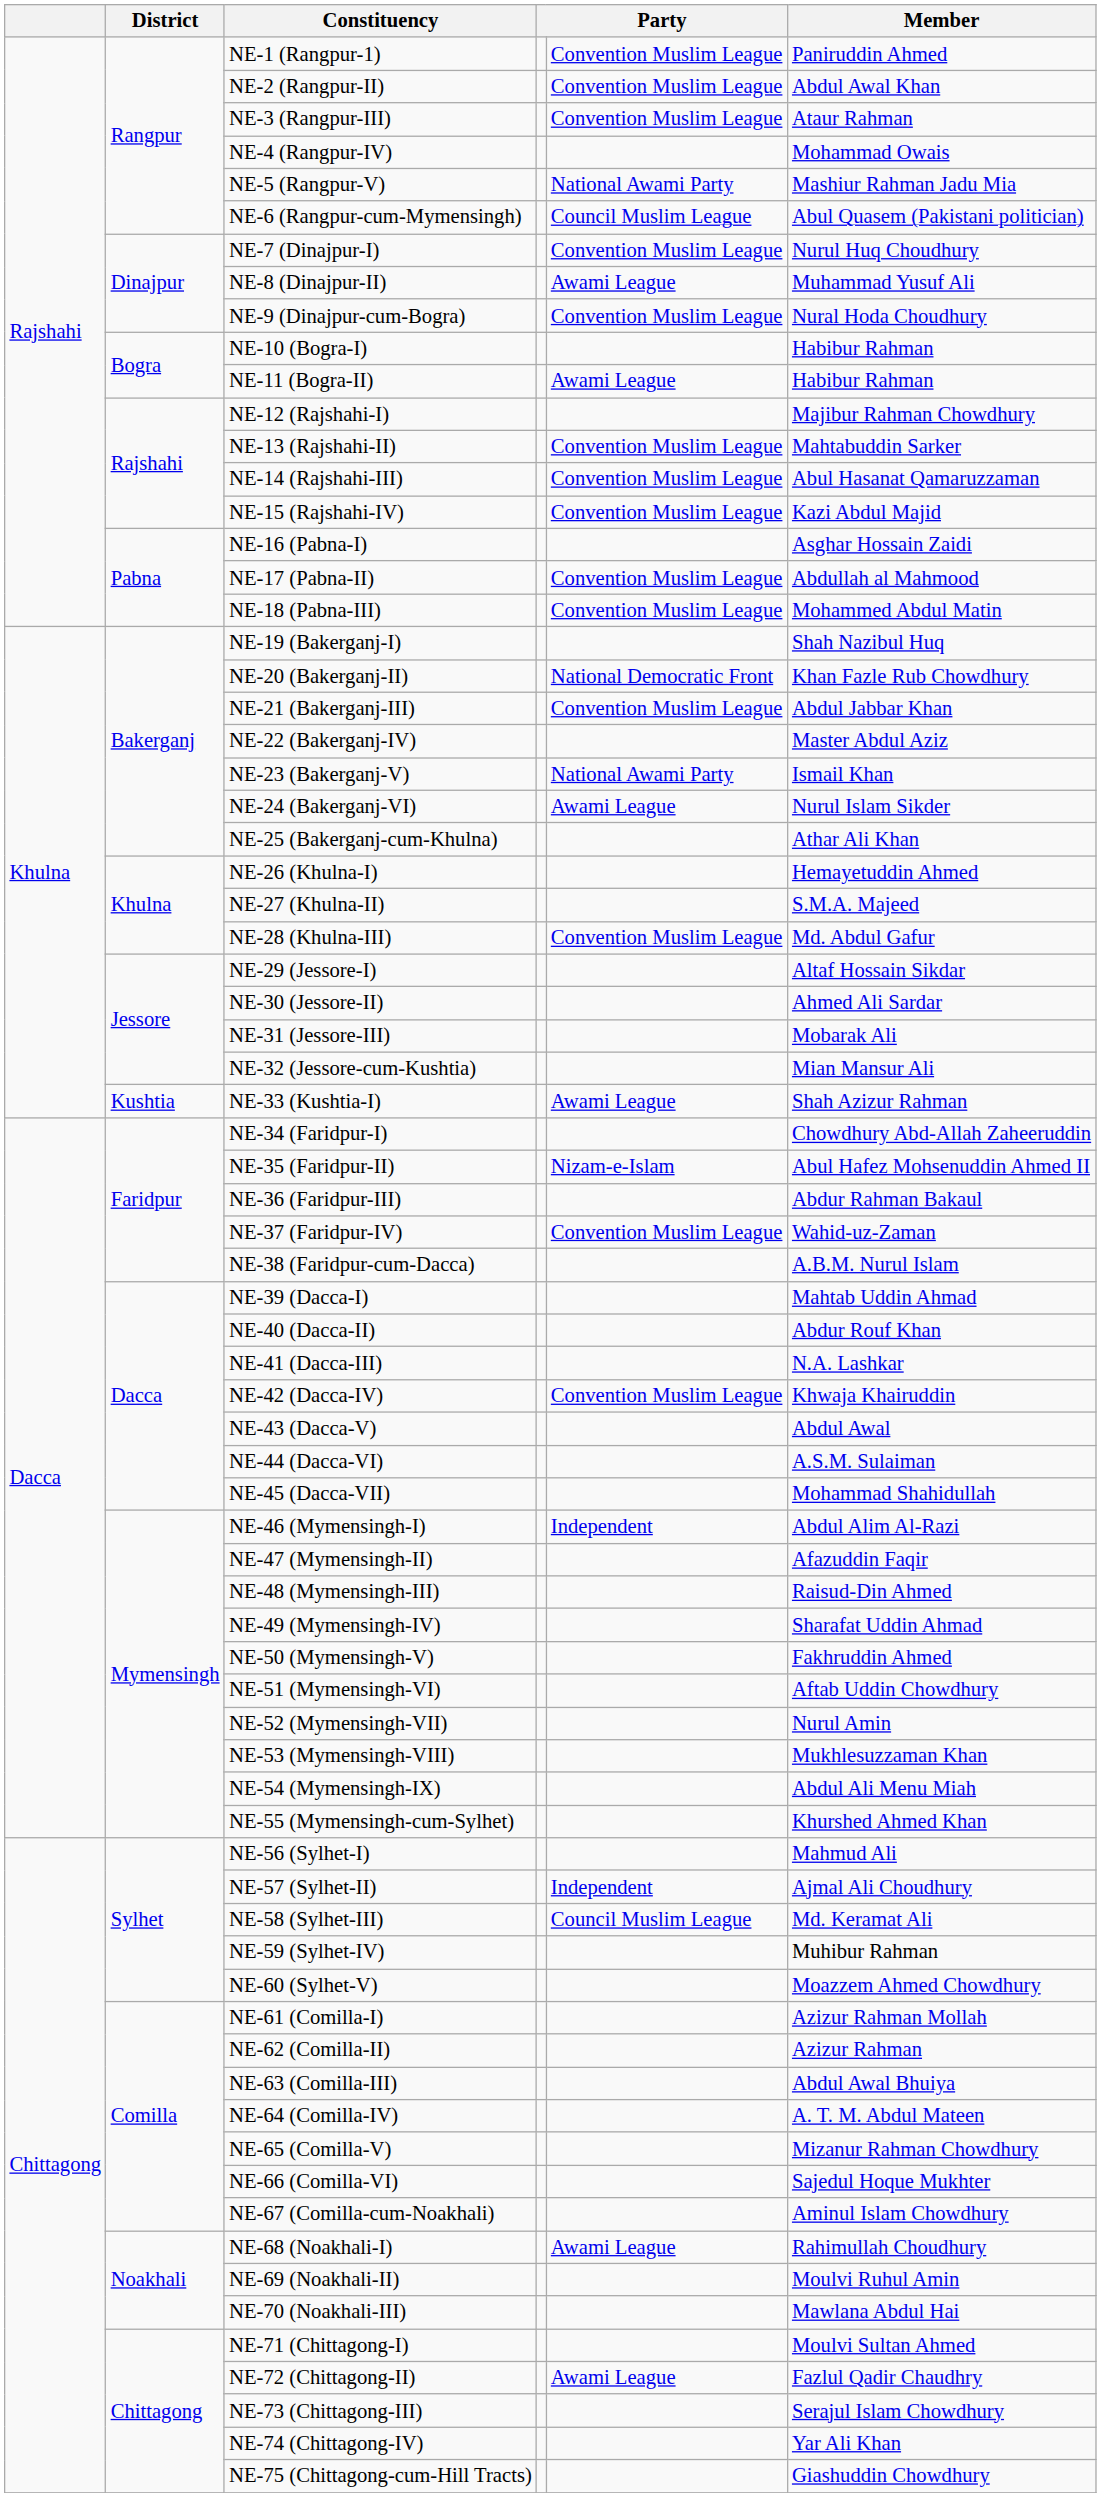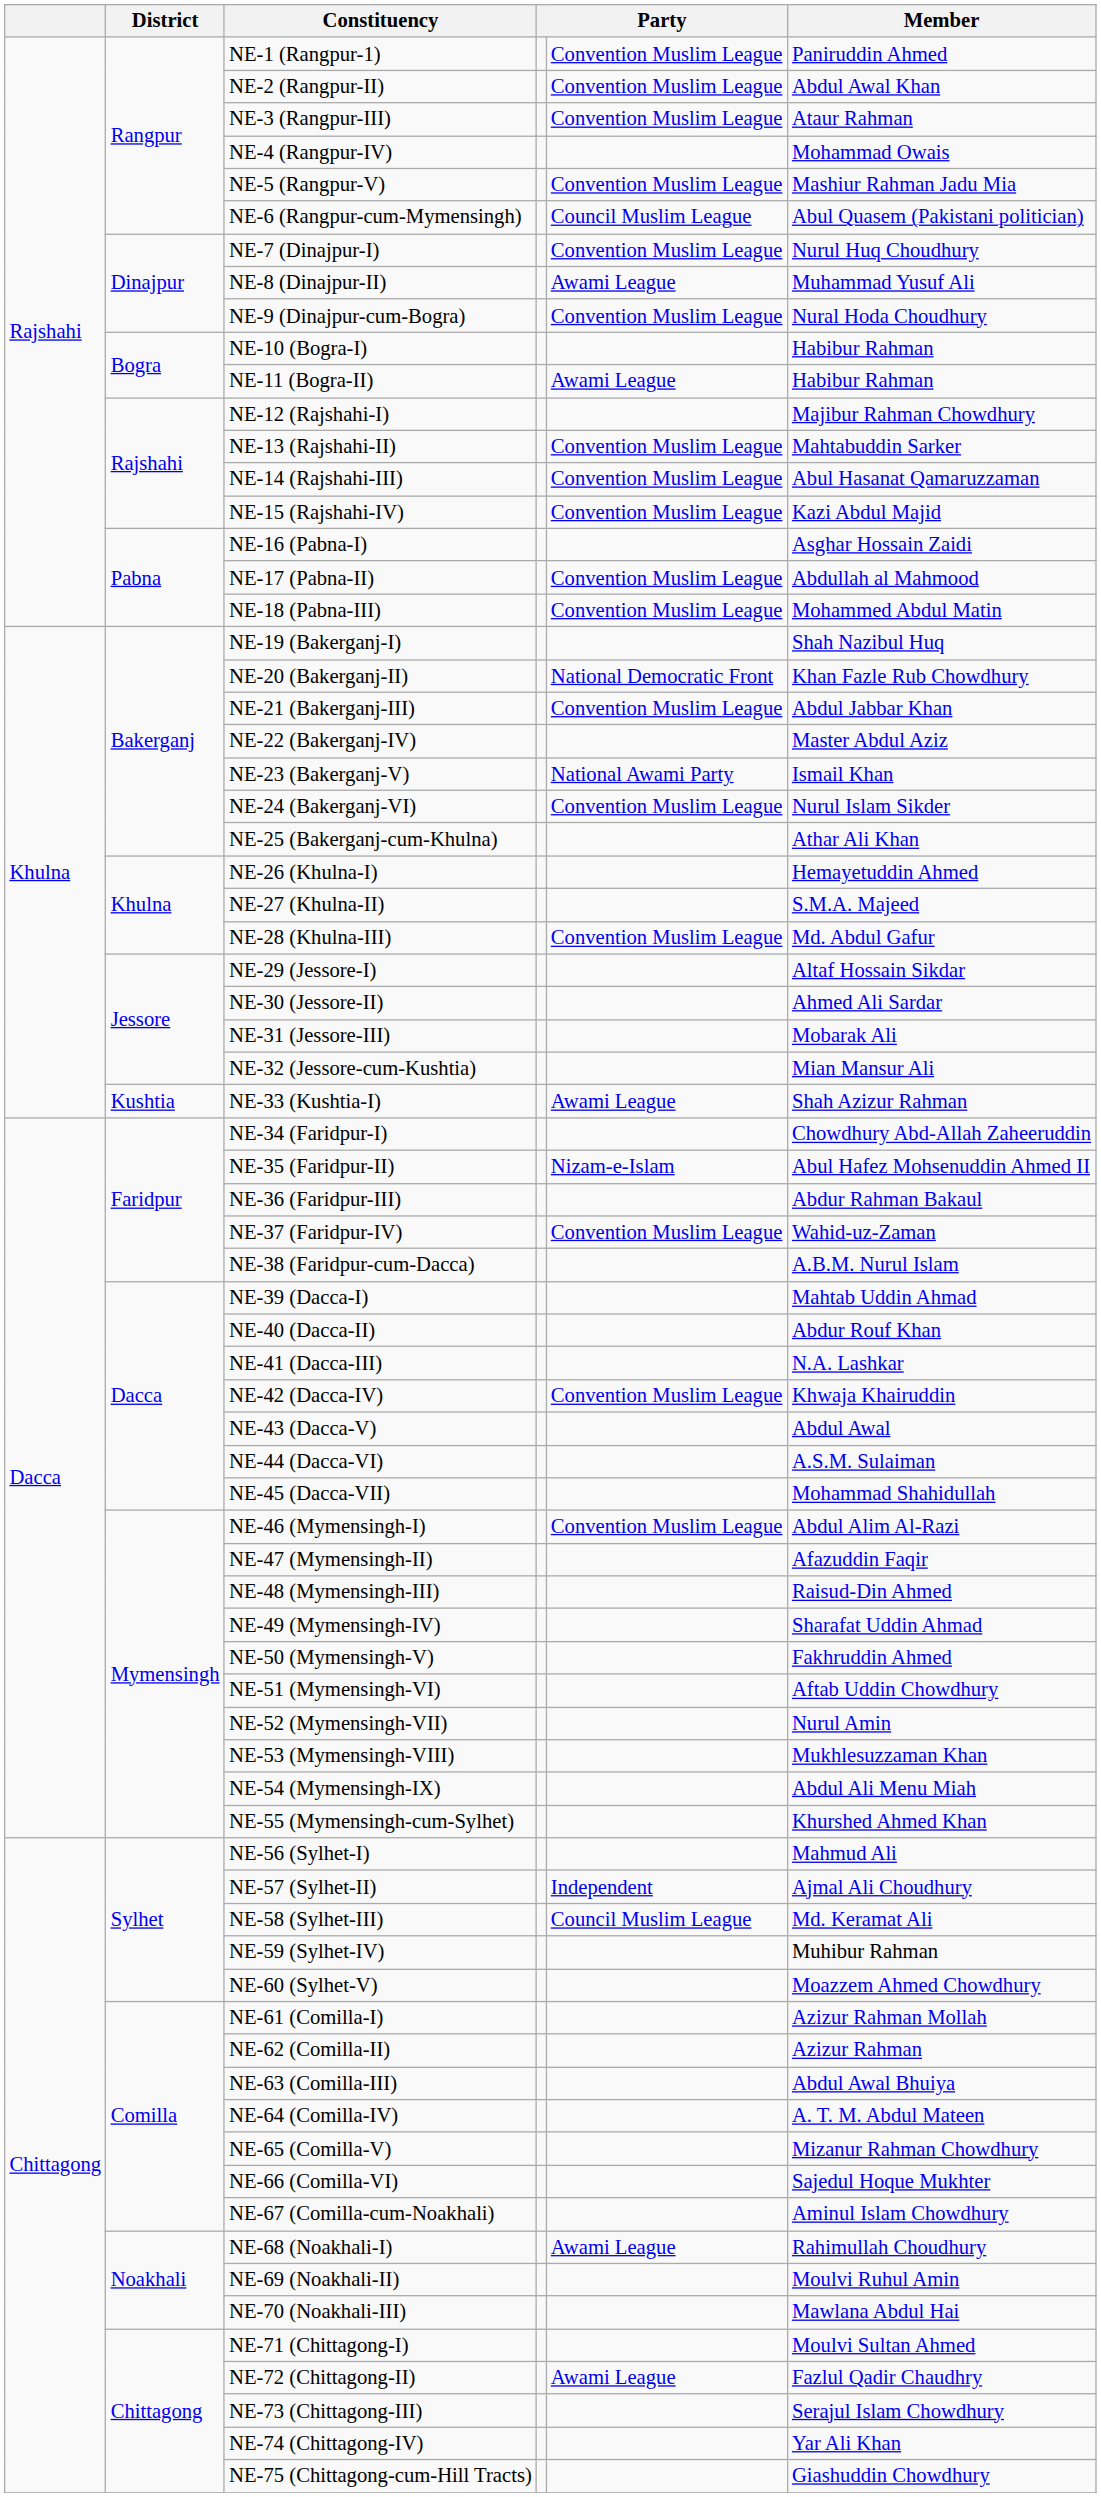(642, 184) National Awami Party -> (667, 184) Convention Muslim League
(613, 806) Awami League -> (667, 806) Convention Muslim League
(602, 1526) Independent -> (667, 1526) Convention Muslim League
